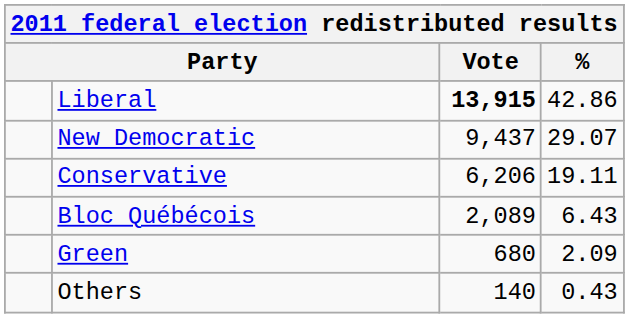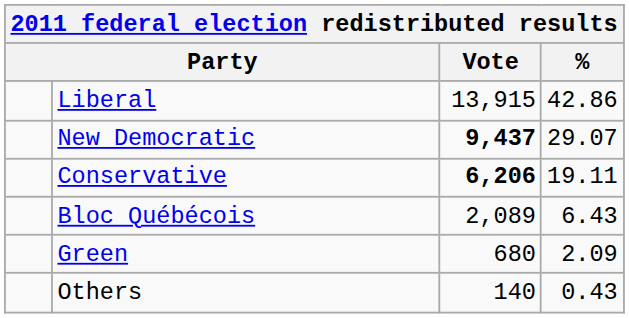(494, 101) bold -> (494, 101) normal
(501, 139) normal -> (501, 139) bold
(501, 177) normal -> (501, 177) bold
